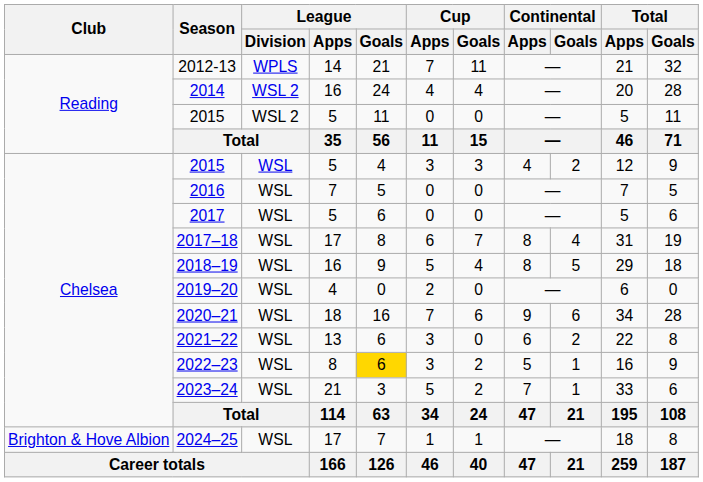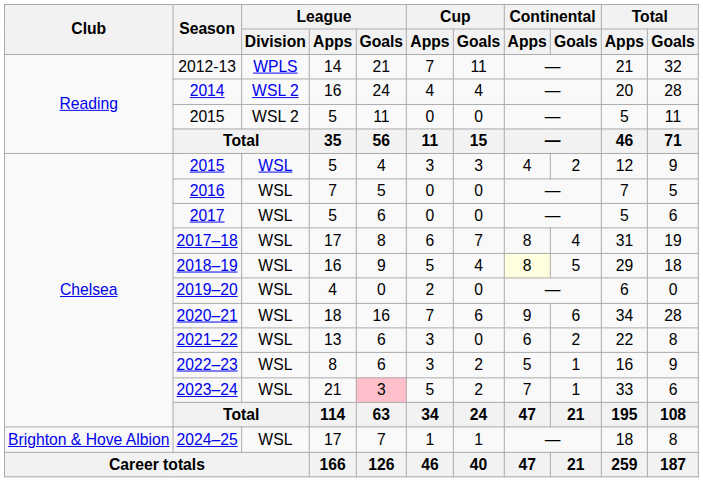(527, 265) no background -> (527, 265) lightyellow background
(381, 365) gold background -> (381, 365) no background
(381, 389) no background -> (381, 389) pink background
